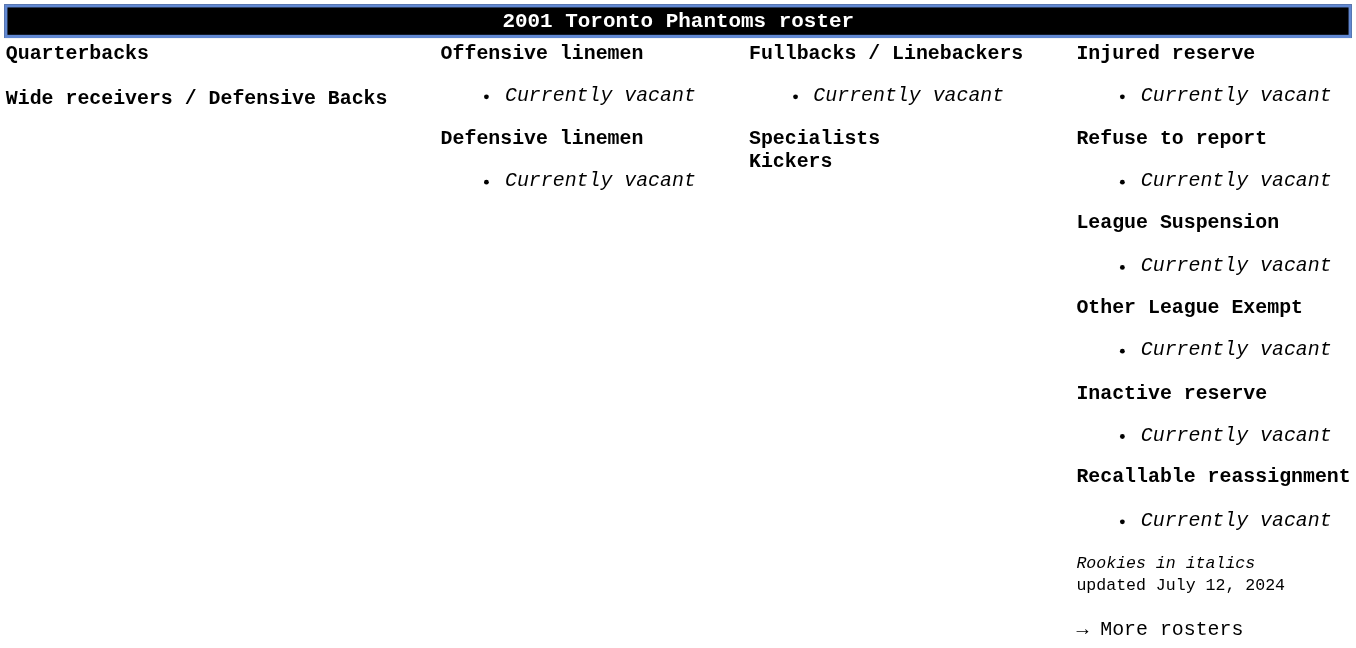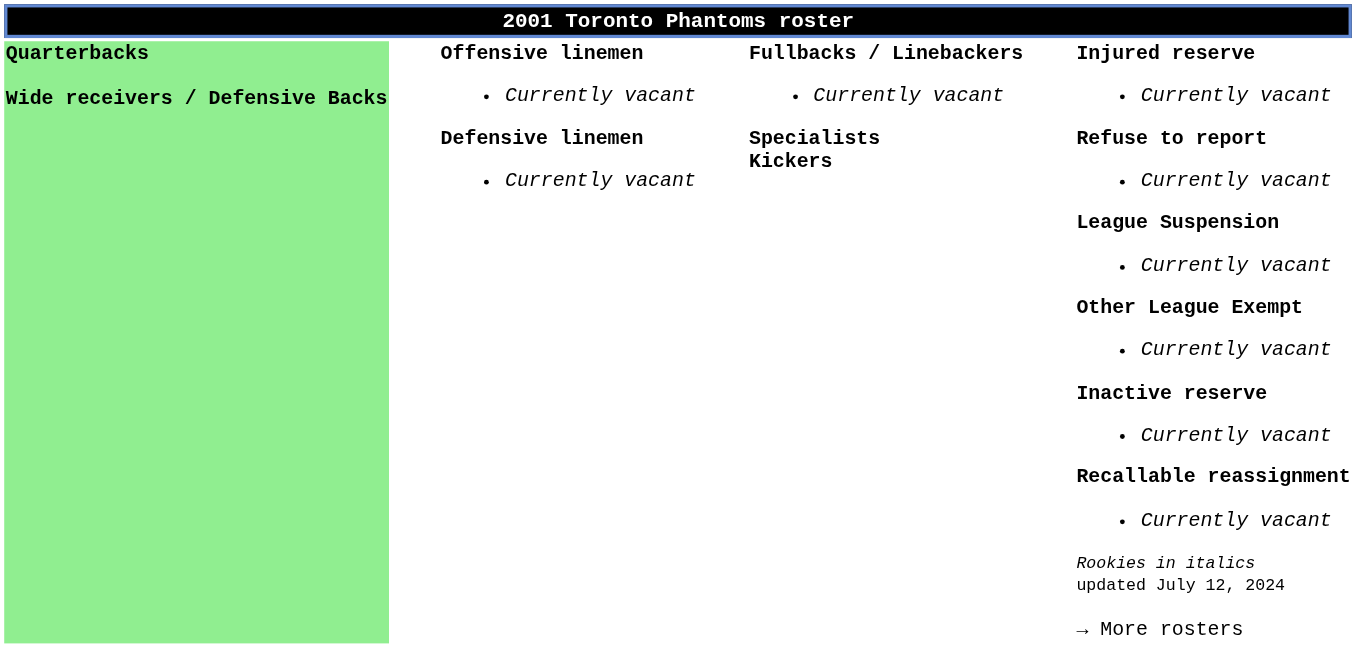(197, 77) no background -> (197, 77) lightgreen background
